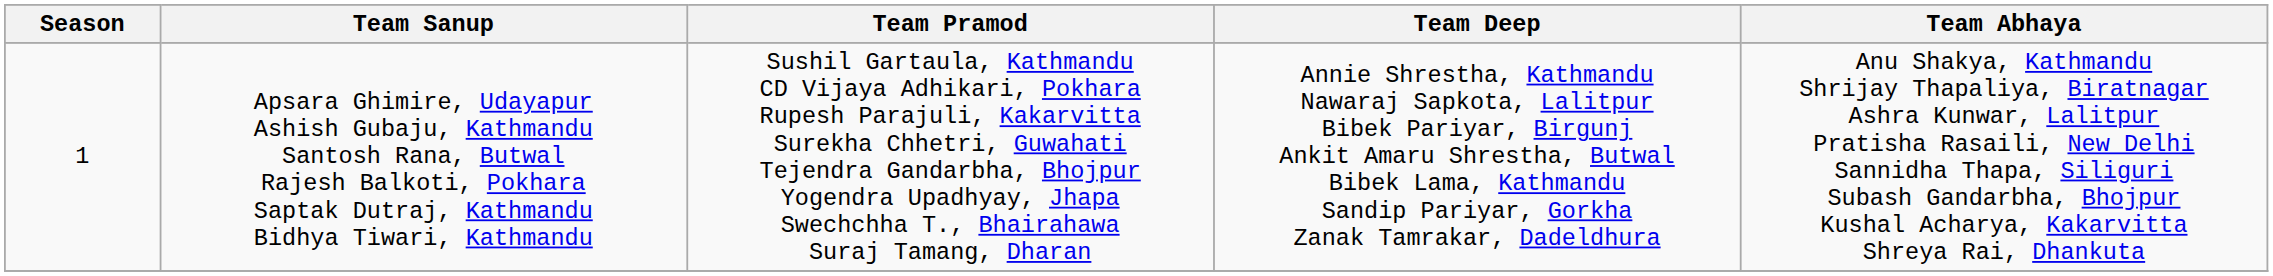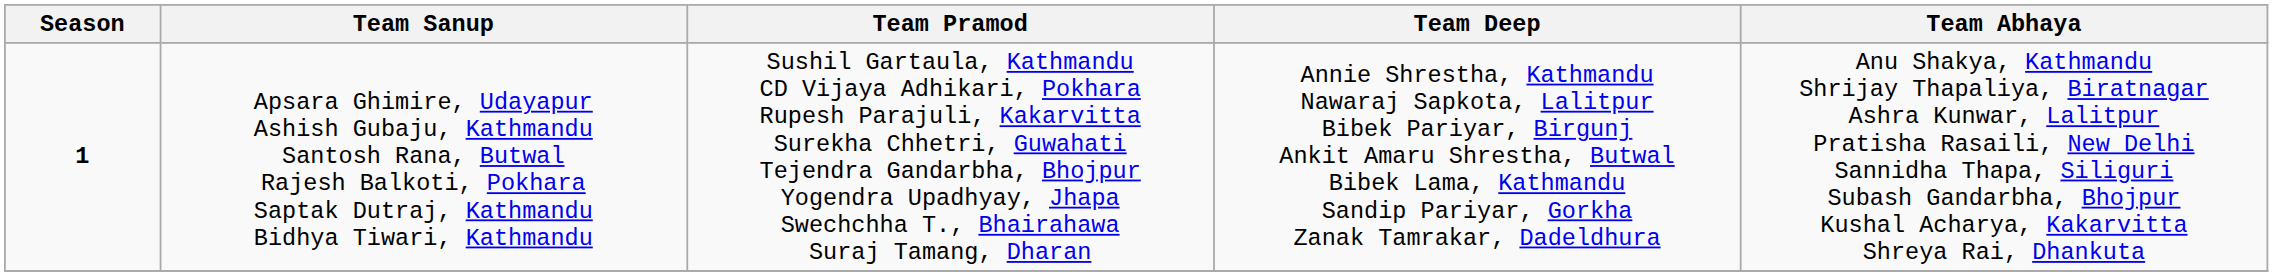(82, 157) normal -> (82, 157) bold
